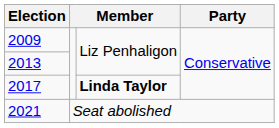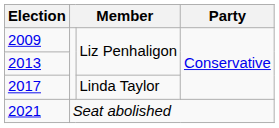(123, 87) bold -> (119, 87) normal
